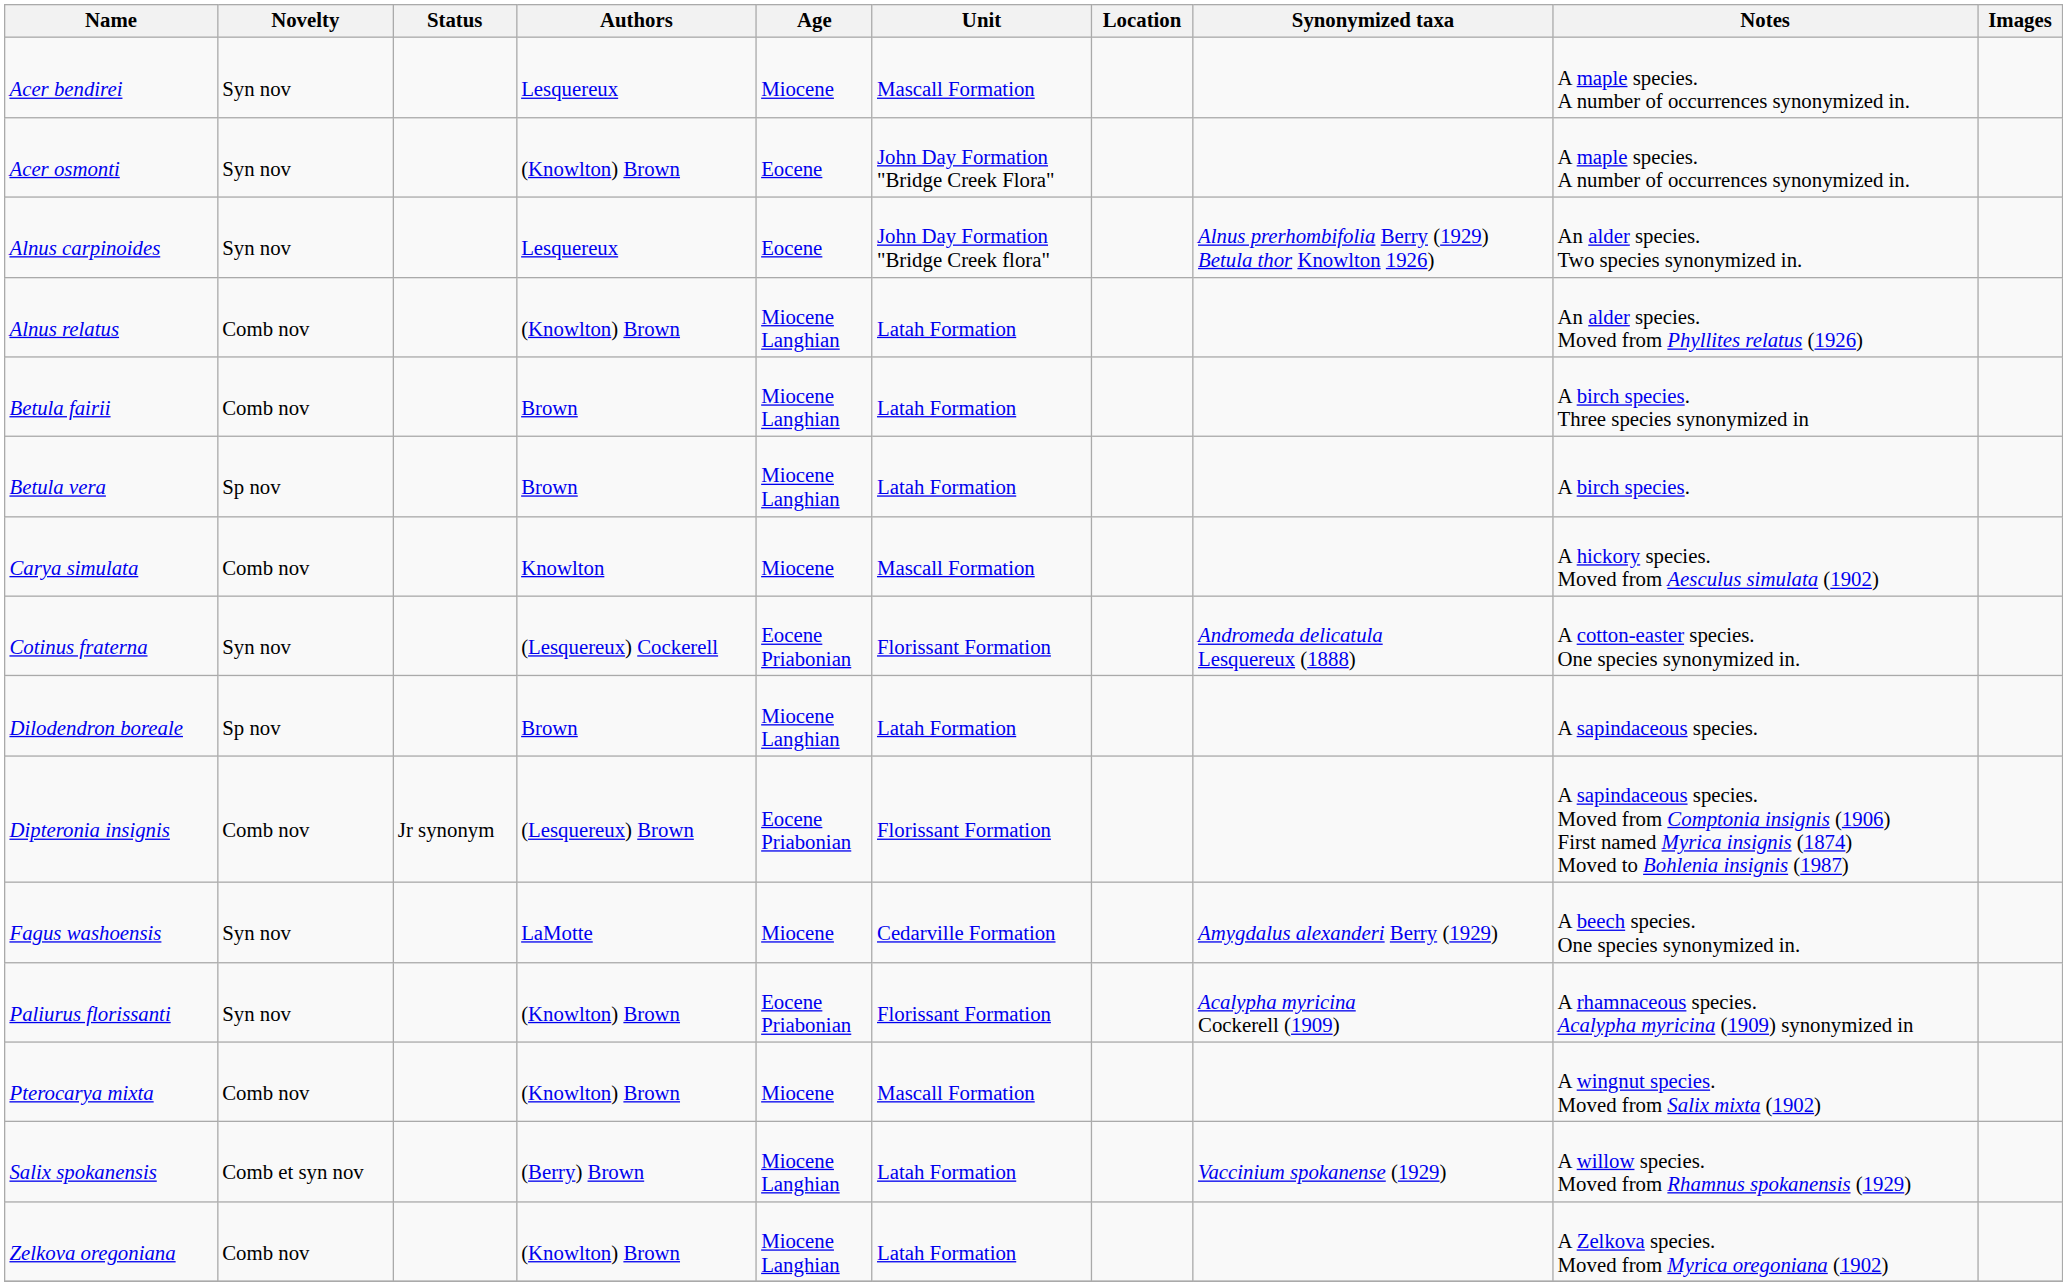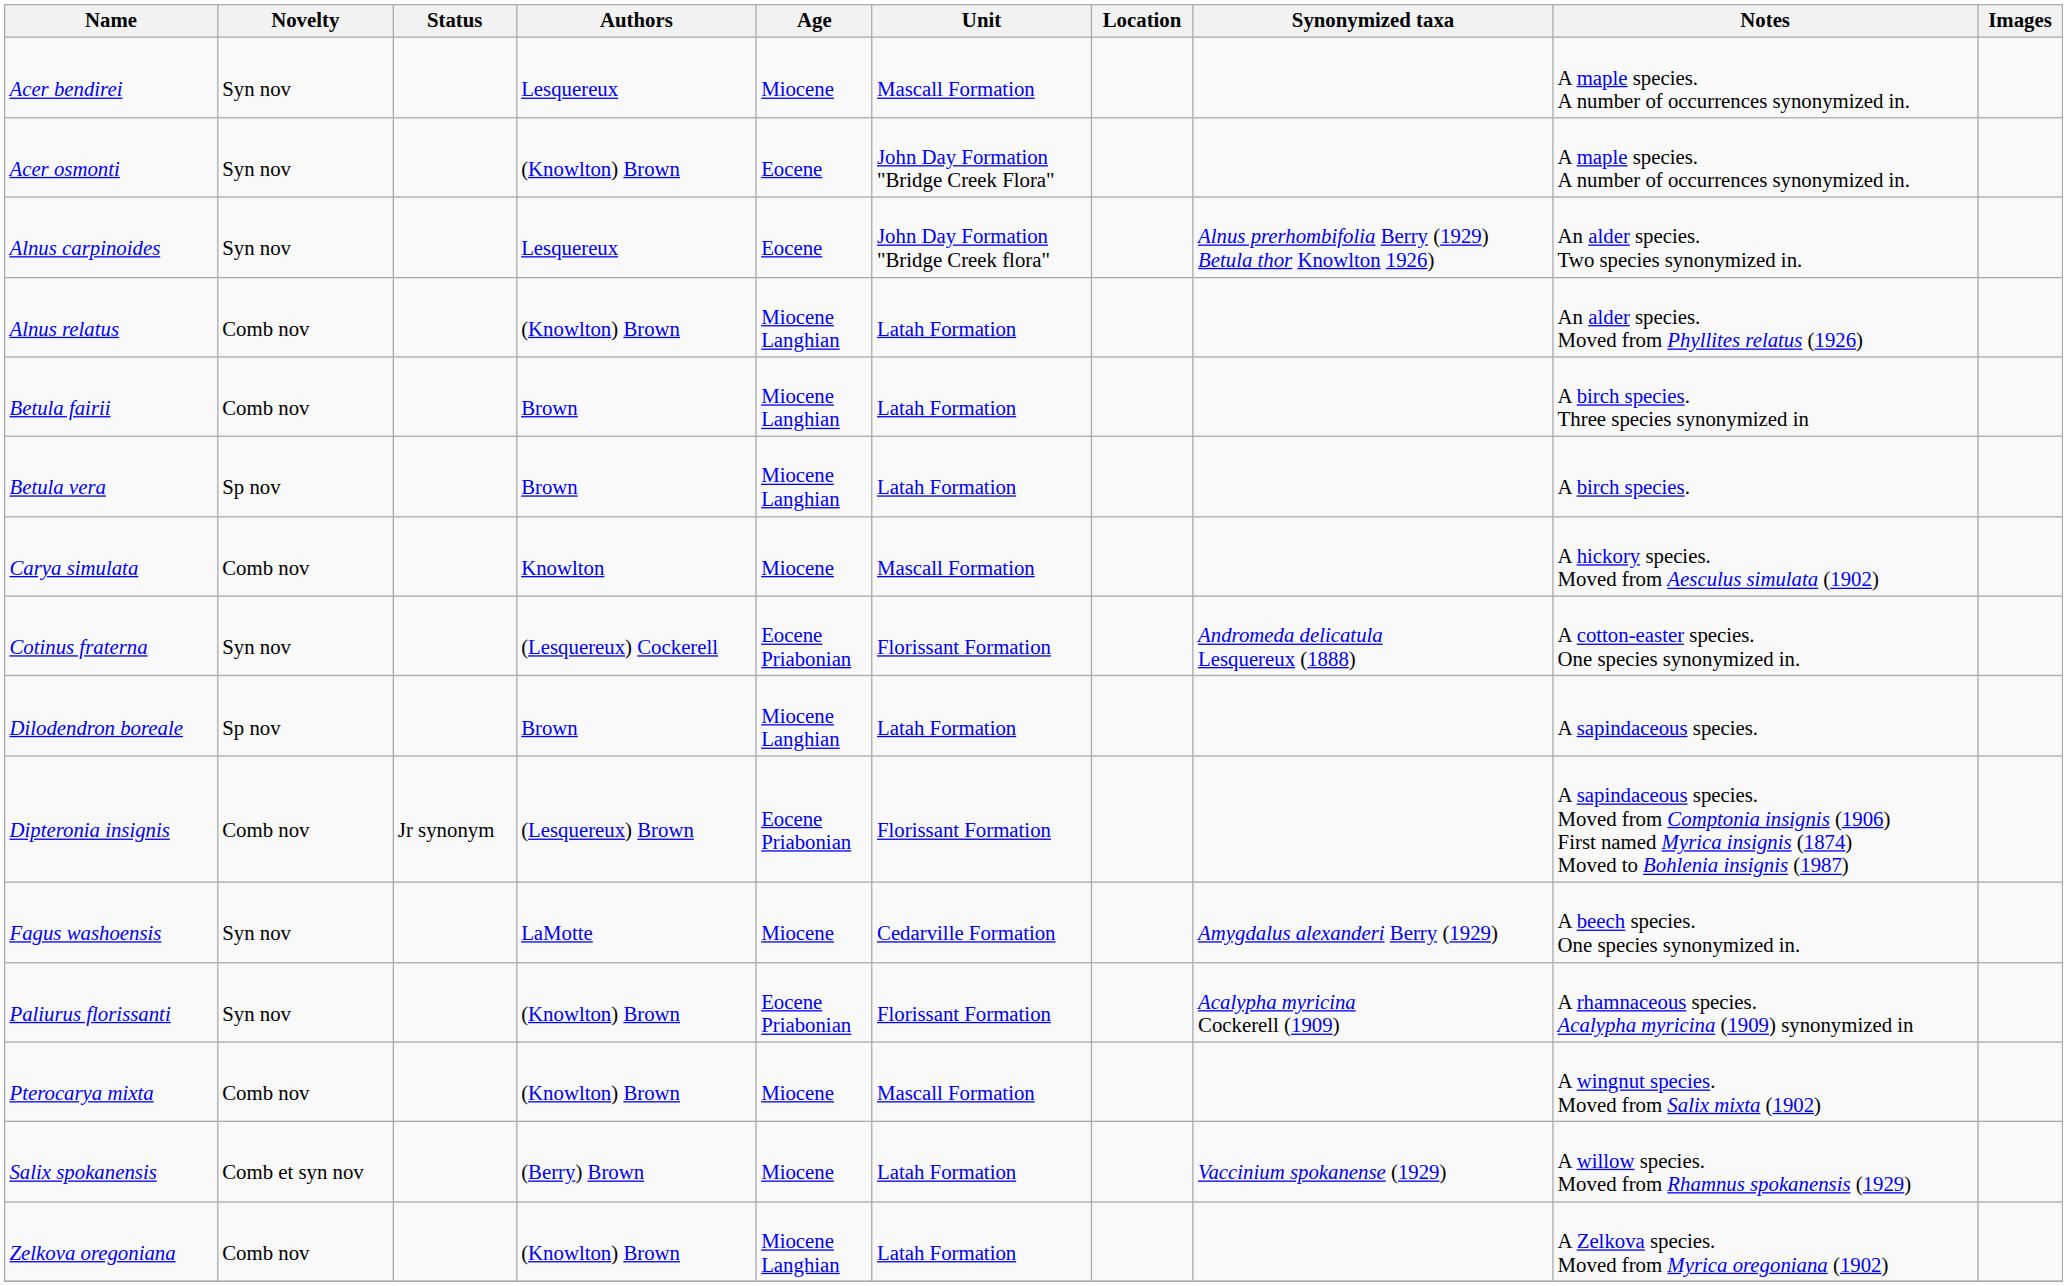(800, 1173) Miocene Langhian -> (798, 1173) Miocene
